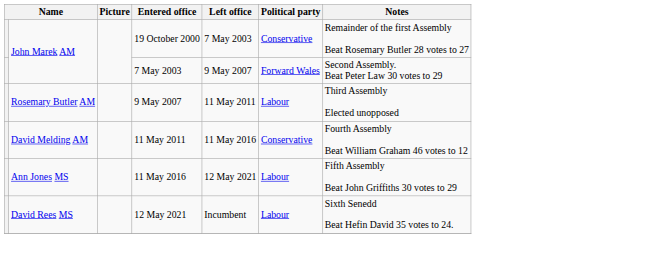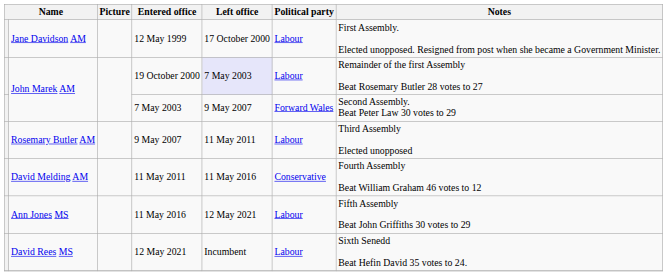+ row: (160, 38)
(228, 38) no background -> (228, 76) lavender background
(287, 38) Conservative -> (289, 76) Labour
